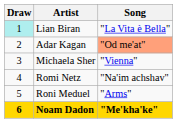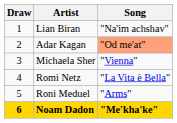(19, 28) paleturquoise background -> (19, 28) no background
(135, 28) "La Vita è Bella" -> (134, 28) "Na'im achshav"
(134, 77) "Na'im achshav" -> (135, 77) "La Vita è Bella"
